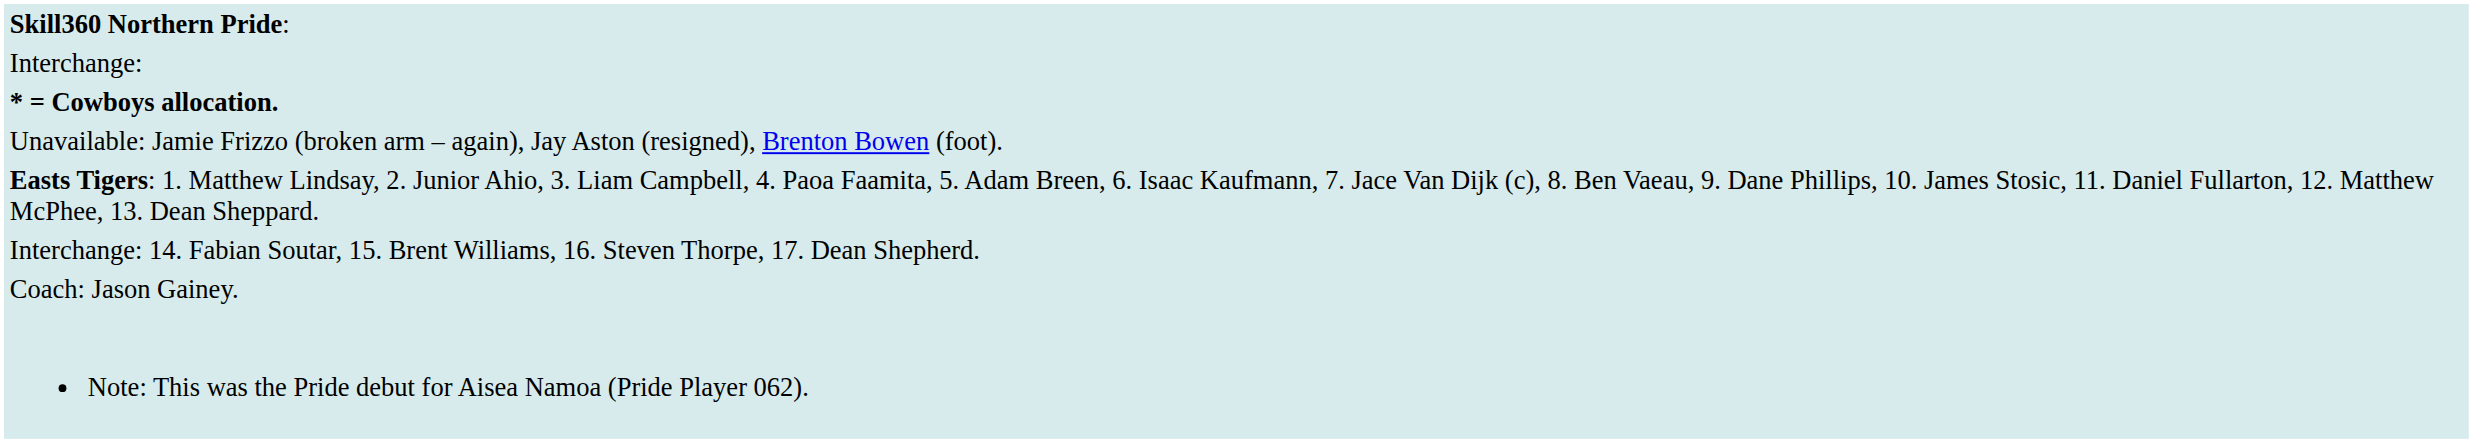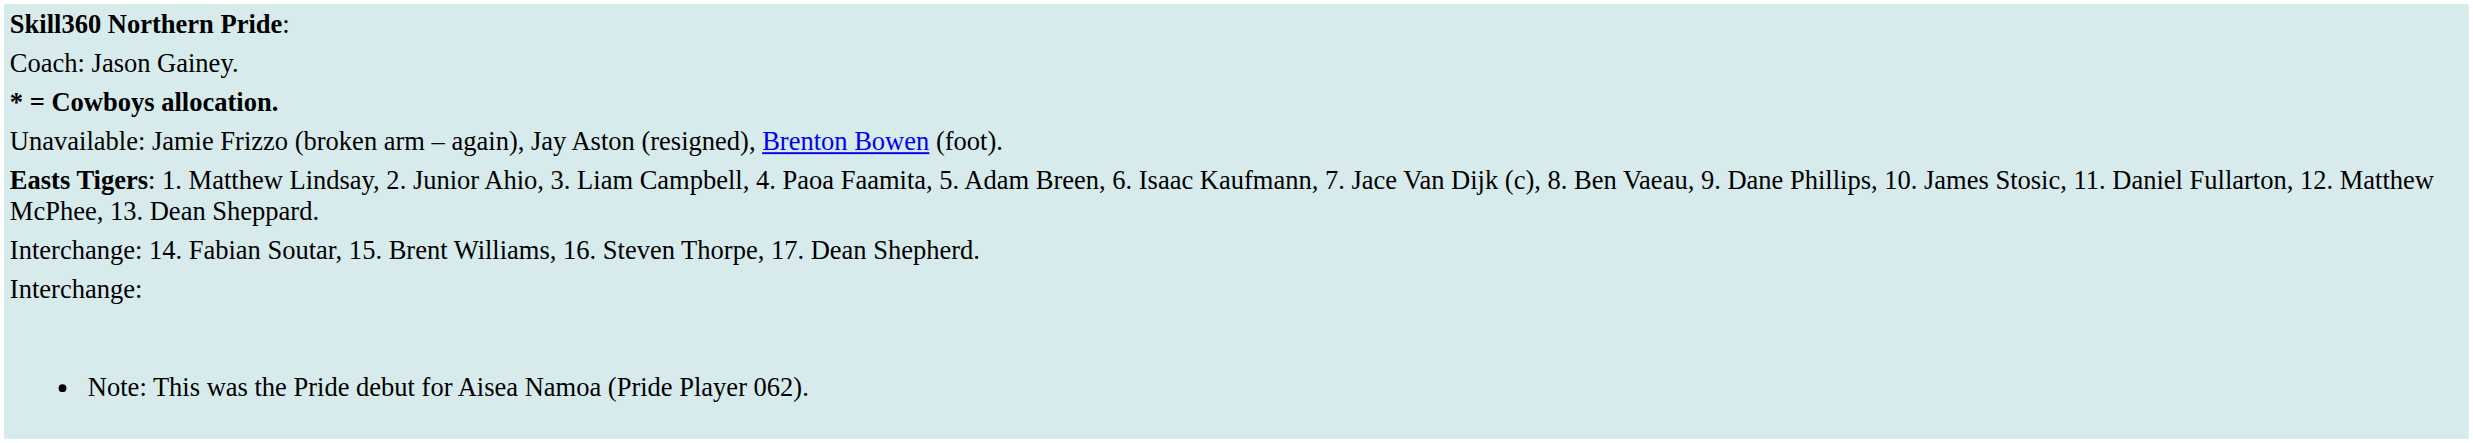(76, 63) Interchange: -> (124, 63) Coach: Jason Gainey.
(124, 290) Coach: Jason Gainey. -> (76, 290) Interchange:
